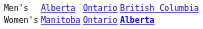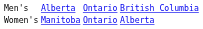(137, 21) bold -> (137, 21) normal
